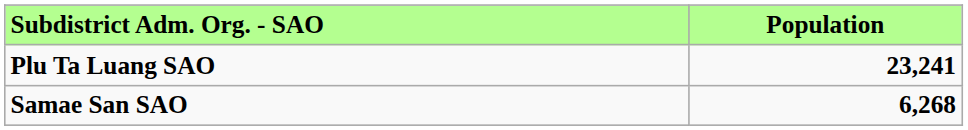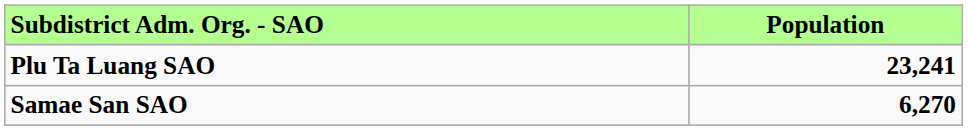(928, 105) 6,268 -> (928, 105) 6,270
